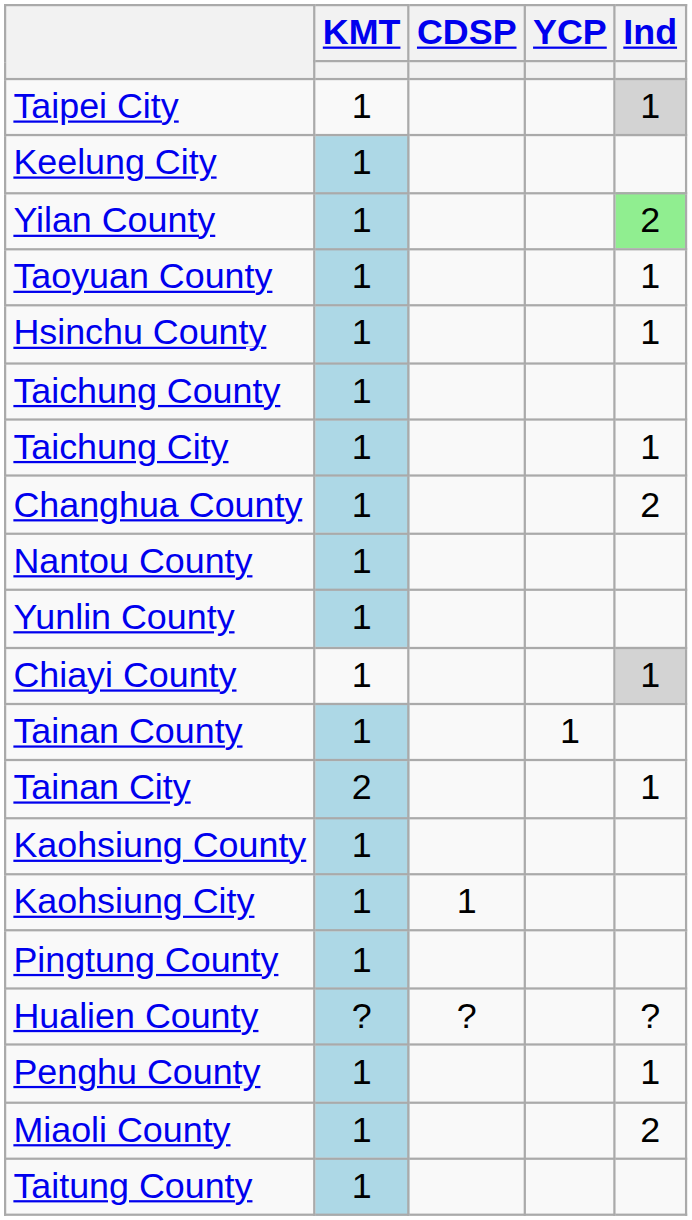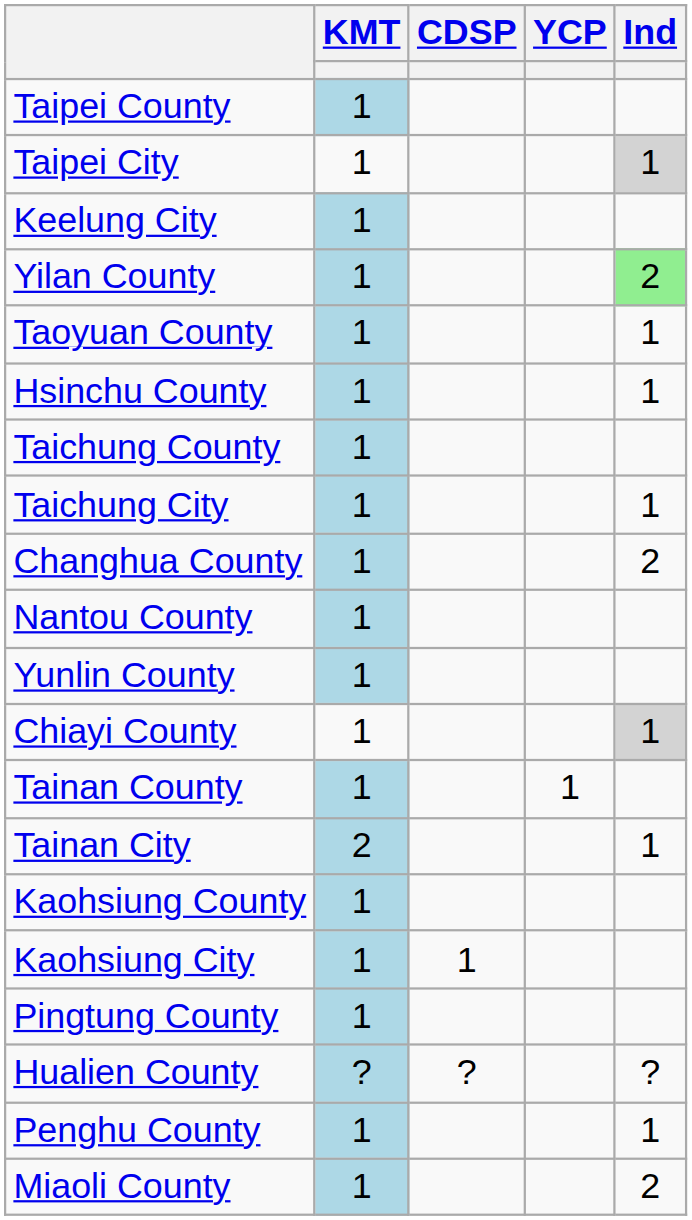+ row: (122, 106)
- row: (133, 1186)
